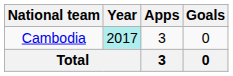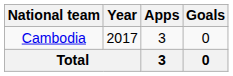(122, 37) paleturquoise background -> (122, 37) no background
